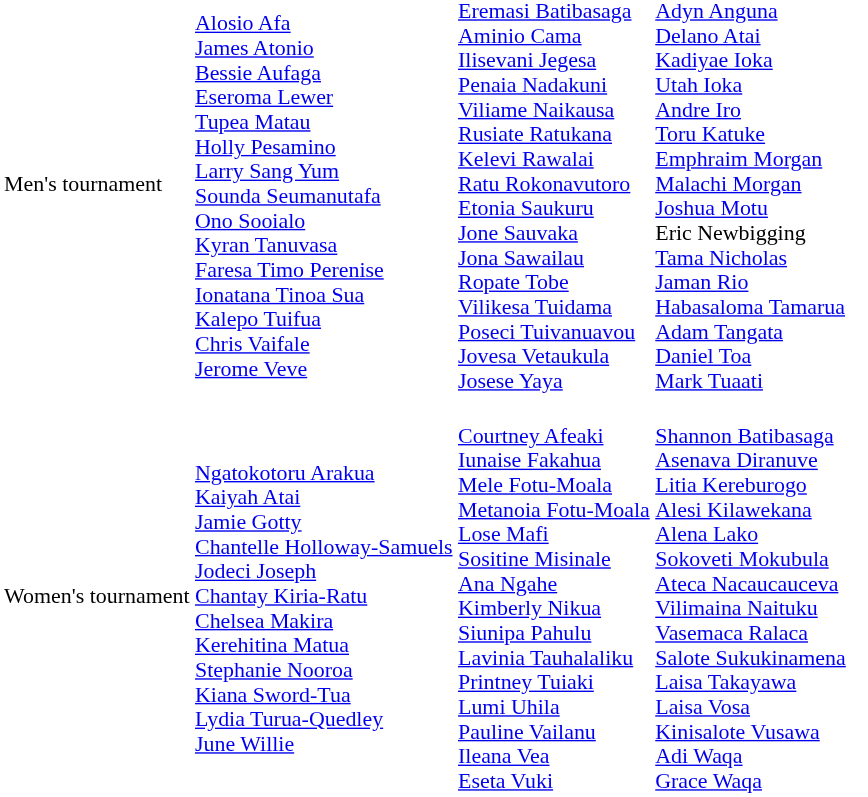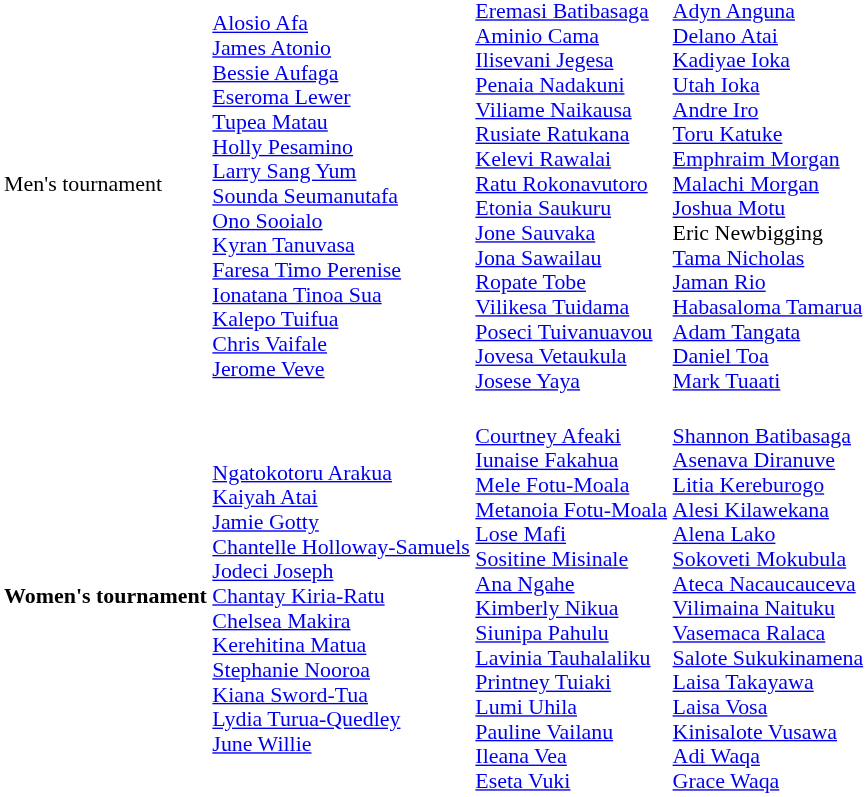(97, 595) normal -> (105, 595) bold
